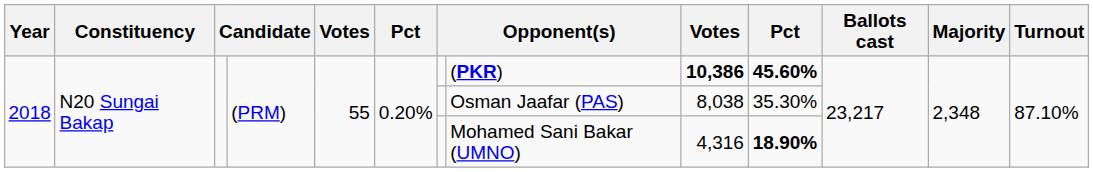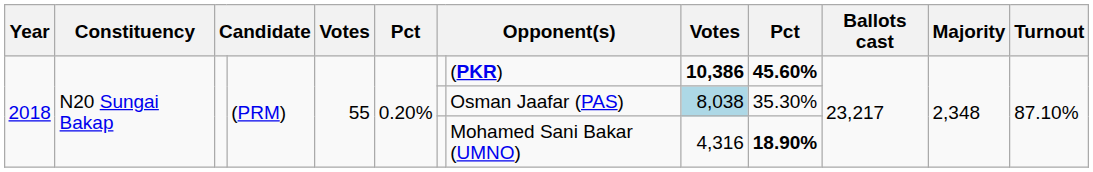(720, 101) no background -> (720, 101) lightblue background
